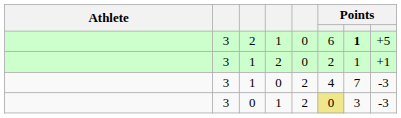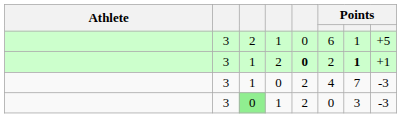(357, 41) bold -> (357, 41) normal
(305, 61) normal -> (305, 61) bold
(357, 61) normal -> (357, 61) bold
(252, 102) no background -> (252, 102) lightgreen background
(331, 102) khaki background -> (331, 102) no background
